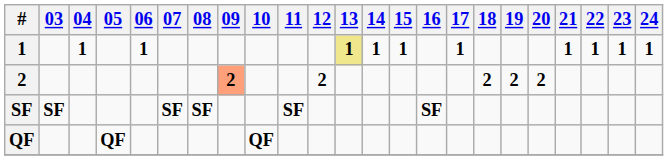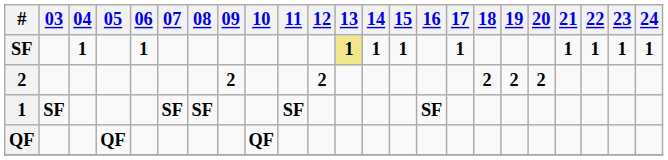(22, 49) 1 -> (22, 49) SF
(231, 79) lightsalmon background -> (231, 79) no background
(22, 109) SF -> (22, 109) 1
